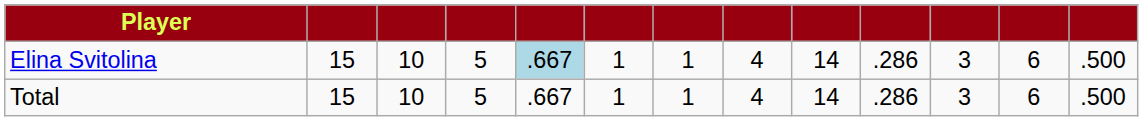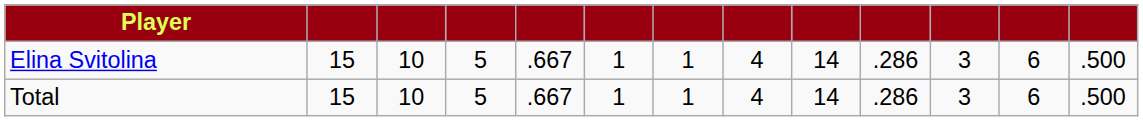(550, 60) lightblue background -> (550, 60) no background
